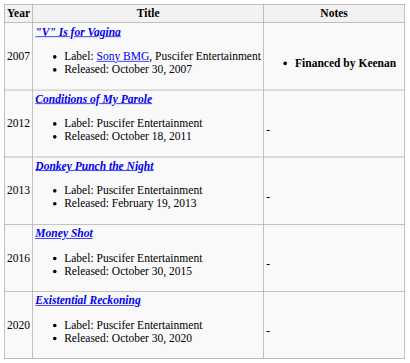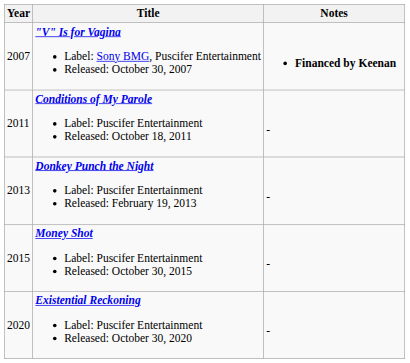(19, 123) 2012 -> (18, 123) 2011
(19, 258) 2016 -> (19, 258) 2015
